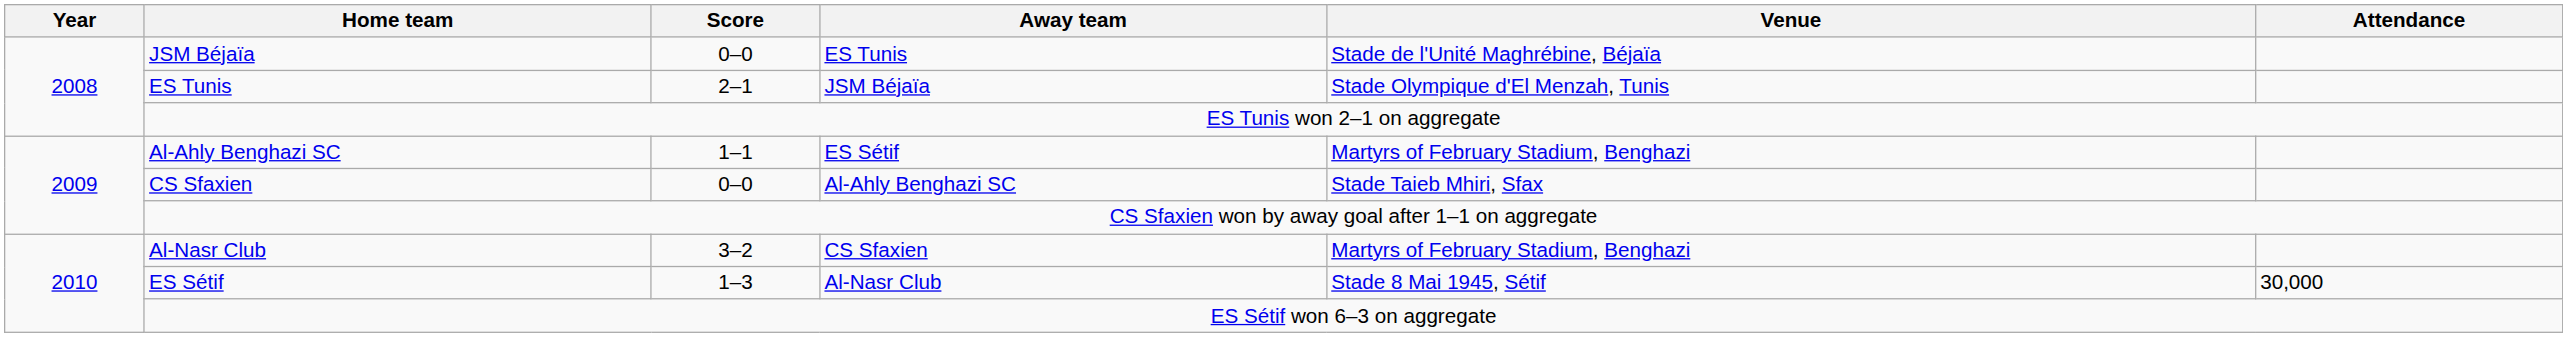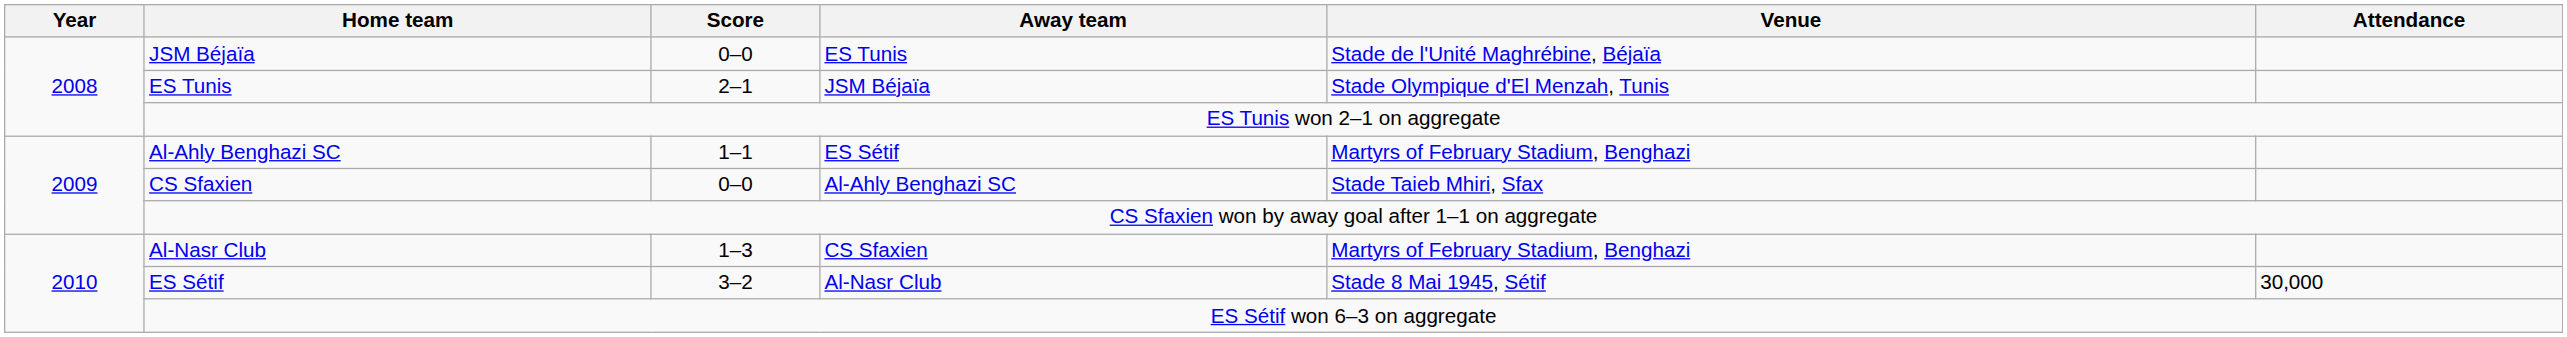(735, 250) 3–2 -> (735, 250) 1–3
(735, 282) 1–3 -> (735, 282) 3–2
